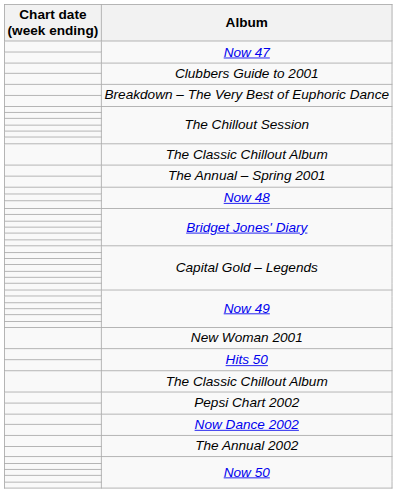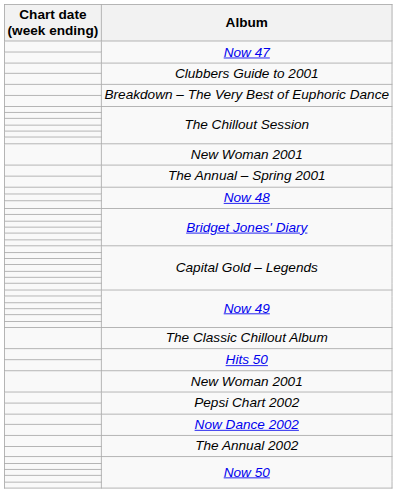(247, 154) The Classic Chillout Album -> (247, 154) New Woman 2001
(247, 338) New Woman 2001 -> (247, 338) The Classic Chillout Album
(247, 381) The Classic Chillout Album -> (247, 381) New Woman 2001
